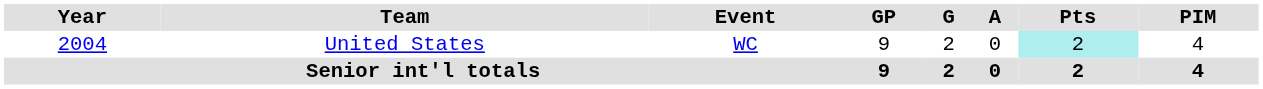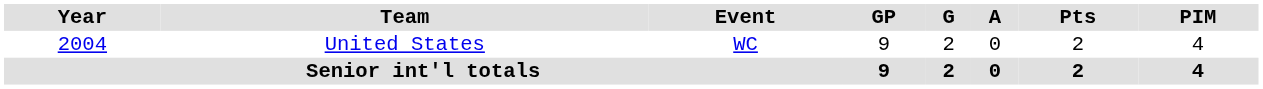(1078, 44) paleturquoise background -> (1078, 44) no background
